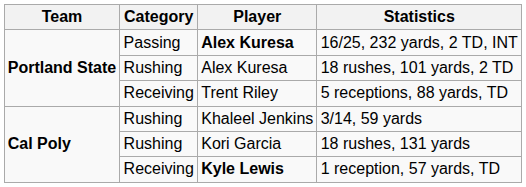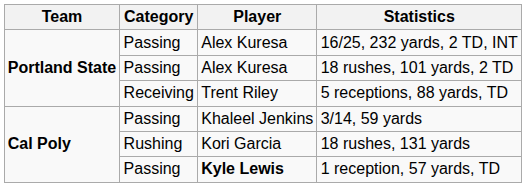(247, 42) bold -> (244, 42) normal
(153, 67) Rushing -> (152, 67) Passing
(153, 118) Rushing -> (152, 118) Passing
(159, 169) Receiving -> (152, 169) Passing
